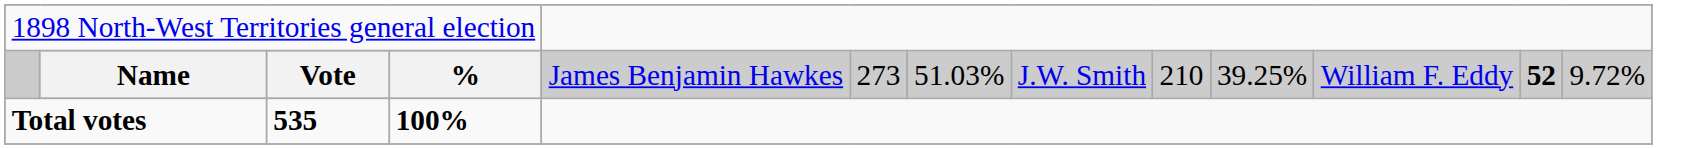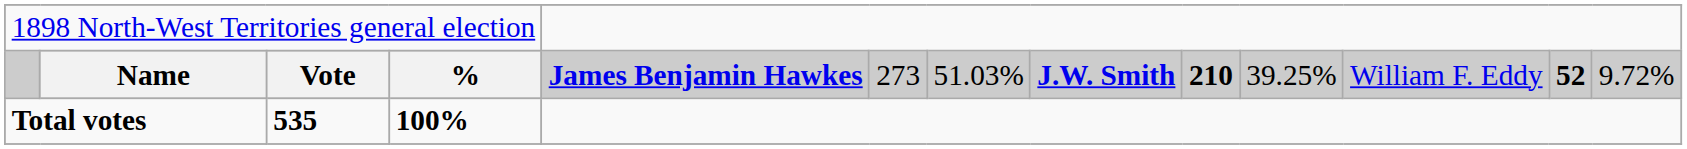(696, 74) normal -> (706, 74) bold
(1082, 74) normal -> (1106, 74) bold
(1181, 74) normal -> (1211, 74) bold
